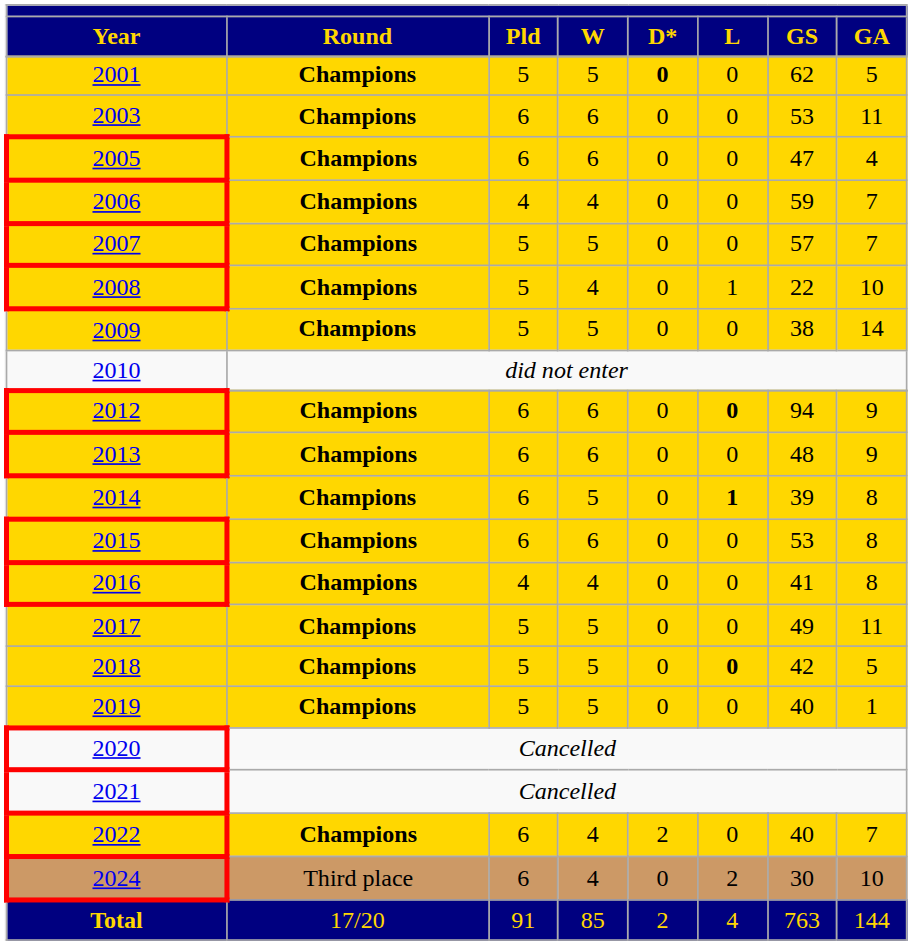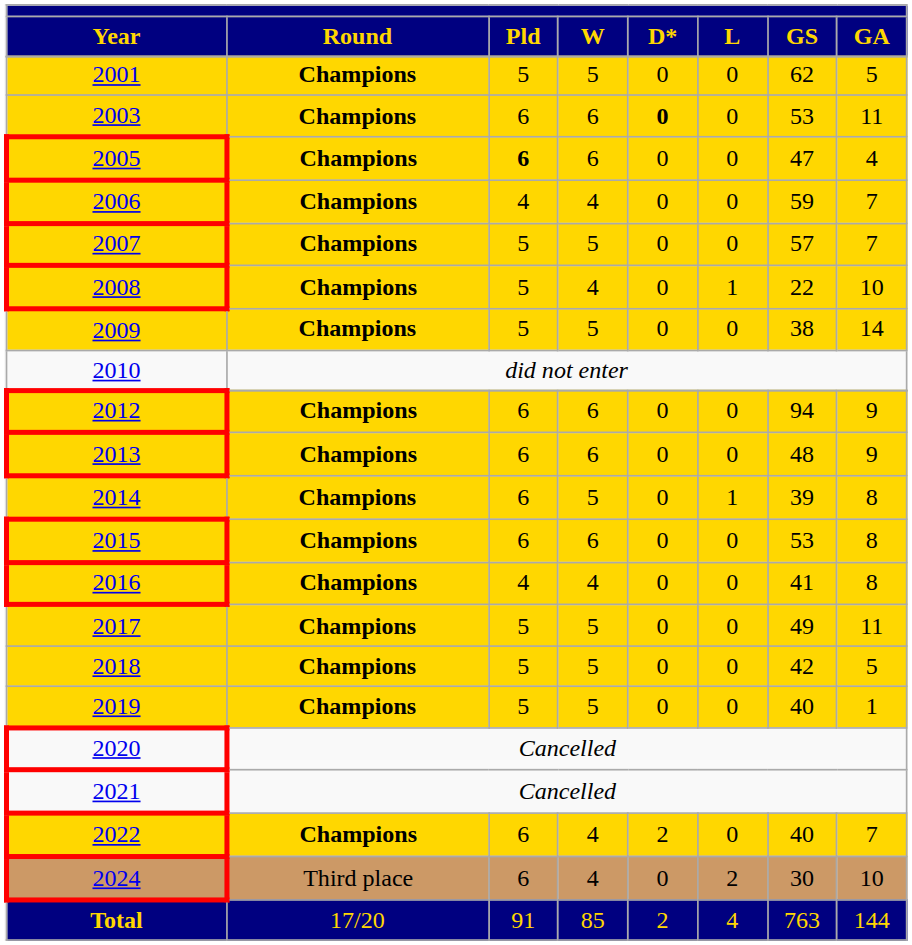(663, 75) bold -> (663, 75) normal
(663, 116) normal -> (663, 116) bold
(523, 158) normal -> (523, 158) bold
(732, 411) bold -> (732, 411) normal
(732, 497) bold -> (732, 497) normal
(732, 666) bold -> (732, 666) normal
